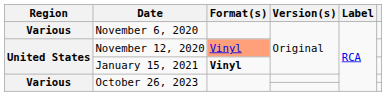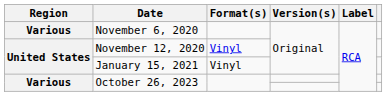(226, 48) lightsalmon background -> (226, 48) no background
(226, 65) bold -> (226, 65) normal
